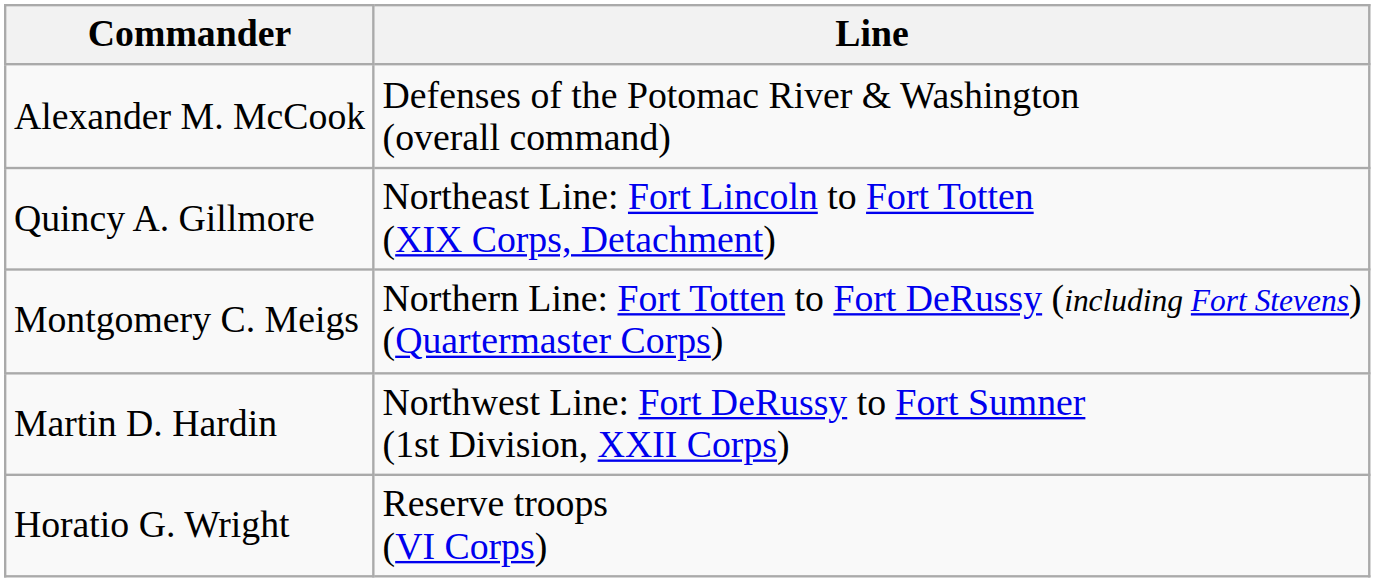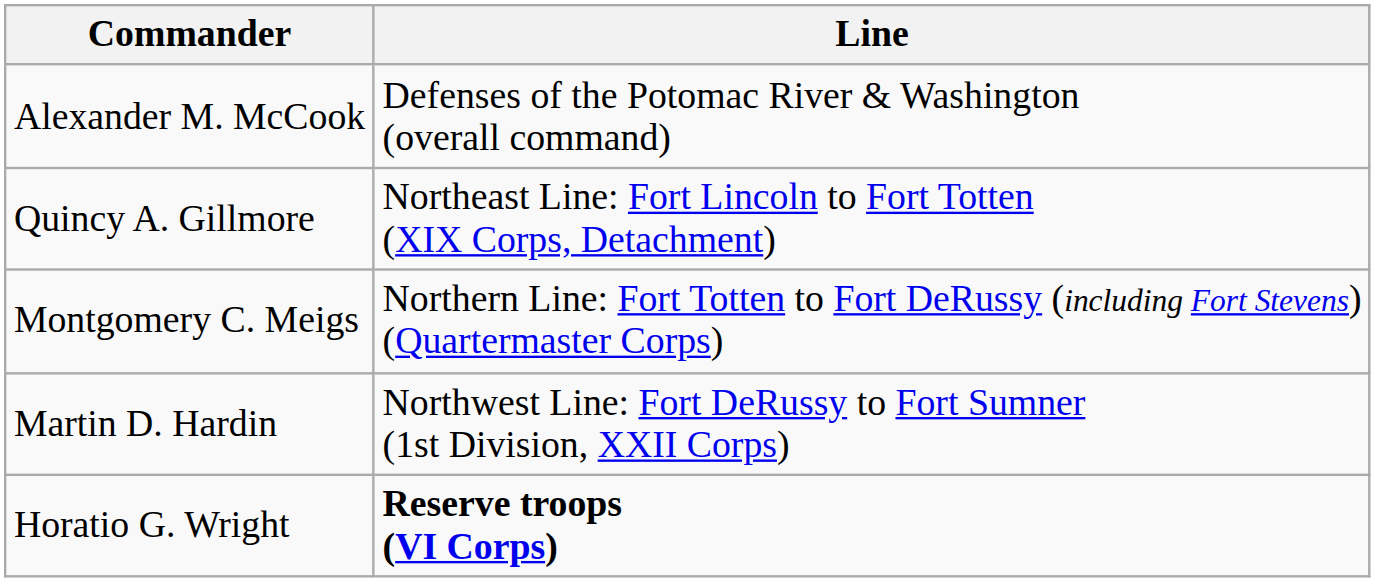(495, 525) normal -> (502, 525) bold
